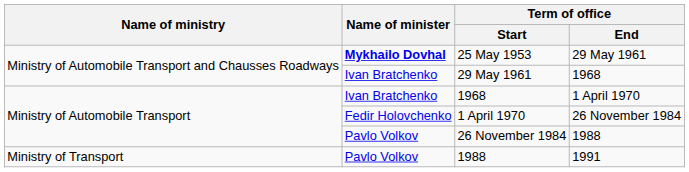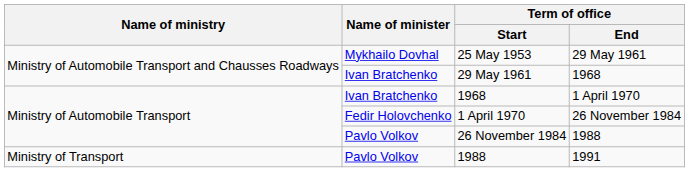(395, 55) bold -> (392, 55) normal
